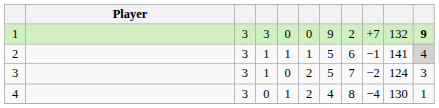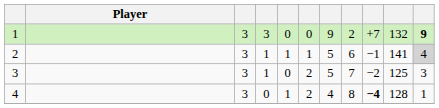(398, 73) 124 -> (398, 73) 125
(373, 93) normal -> (373, 93) bold
(398, 93) 130 -> (398, 93) 128
